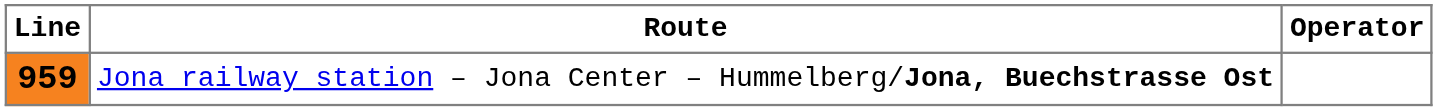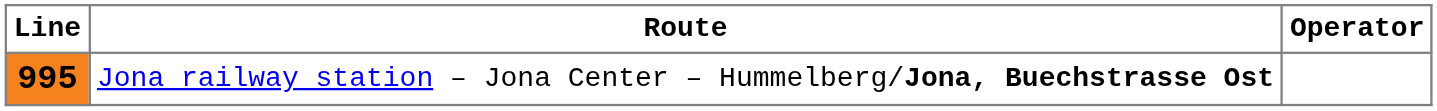(47, 79) 959 -> (47, 79) 995
